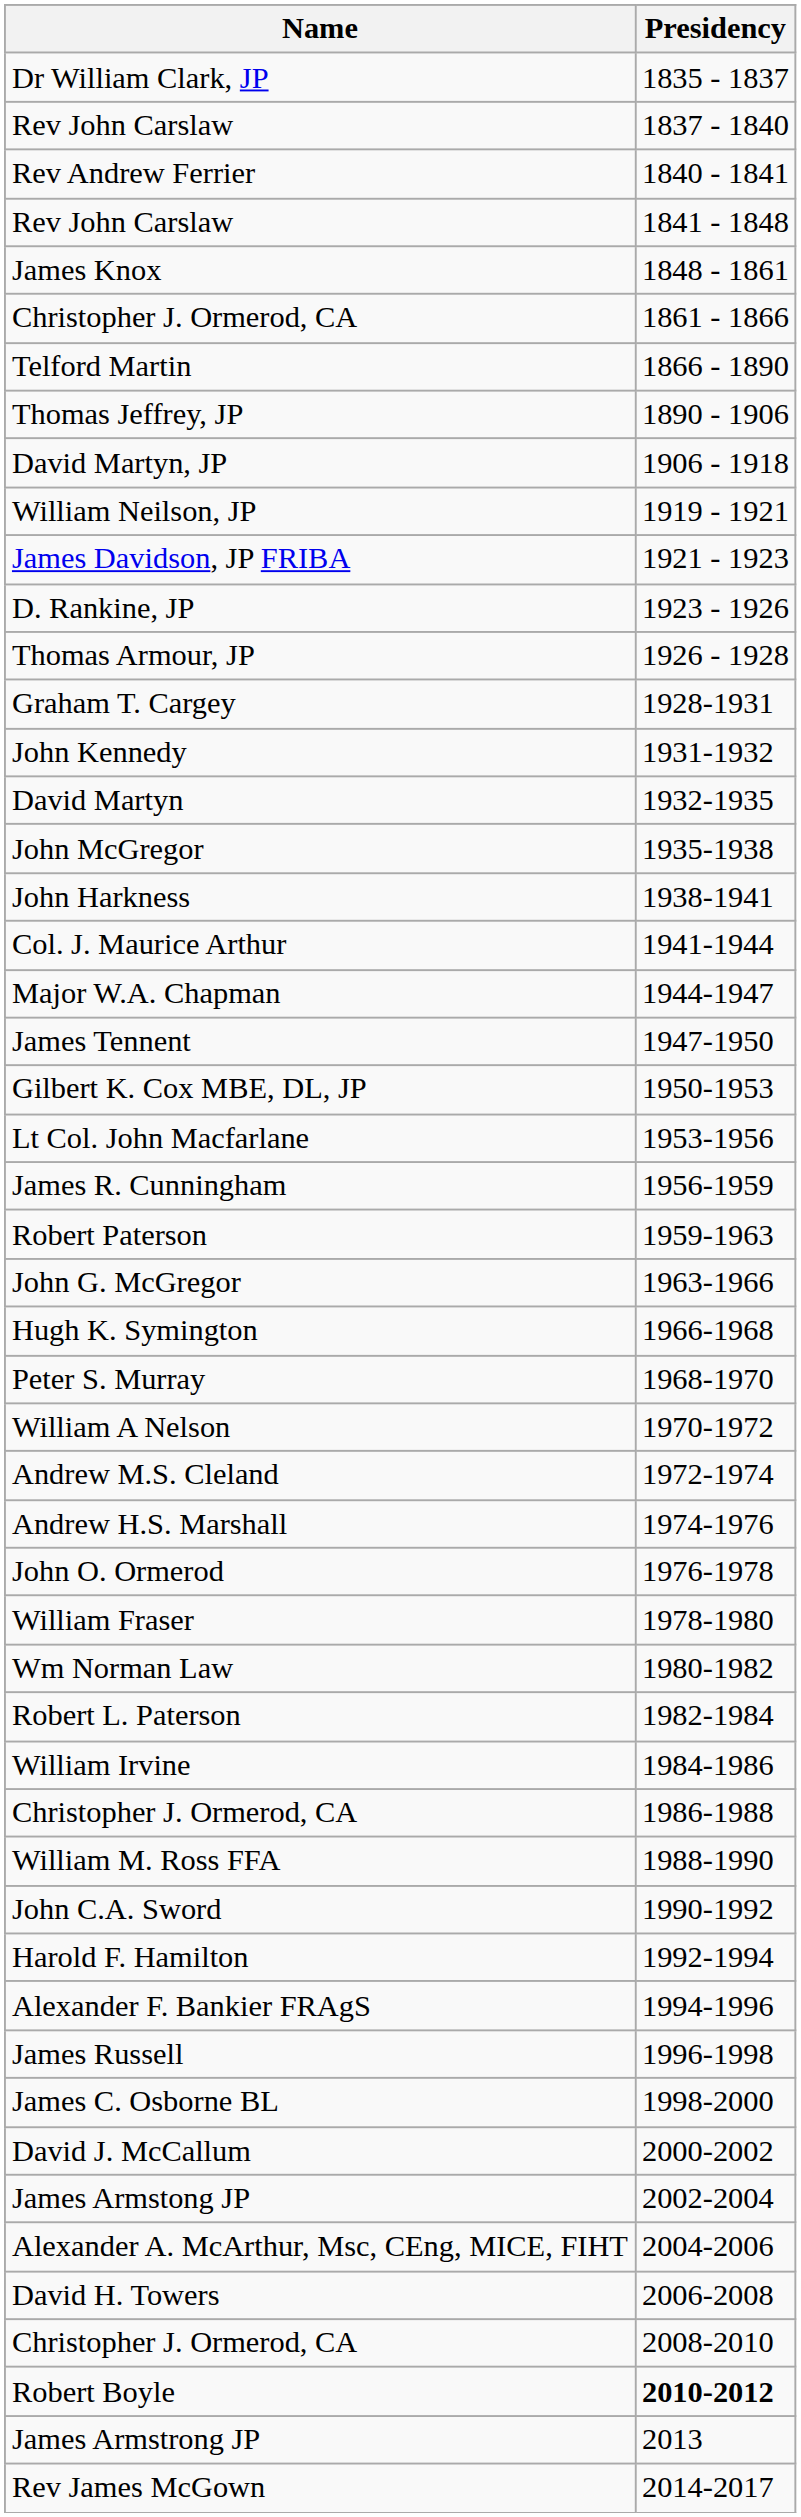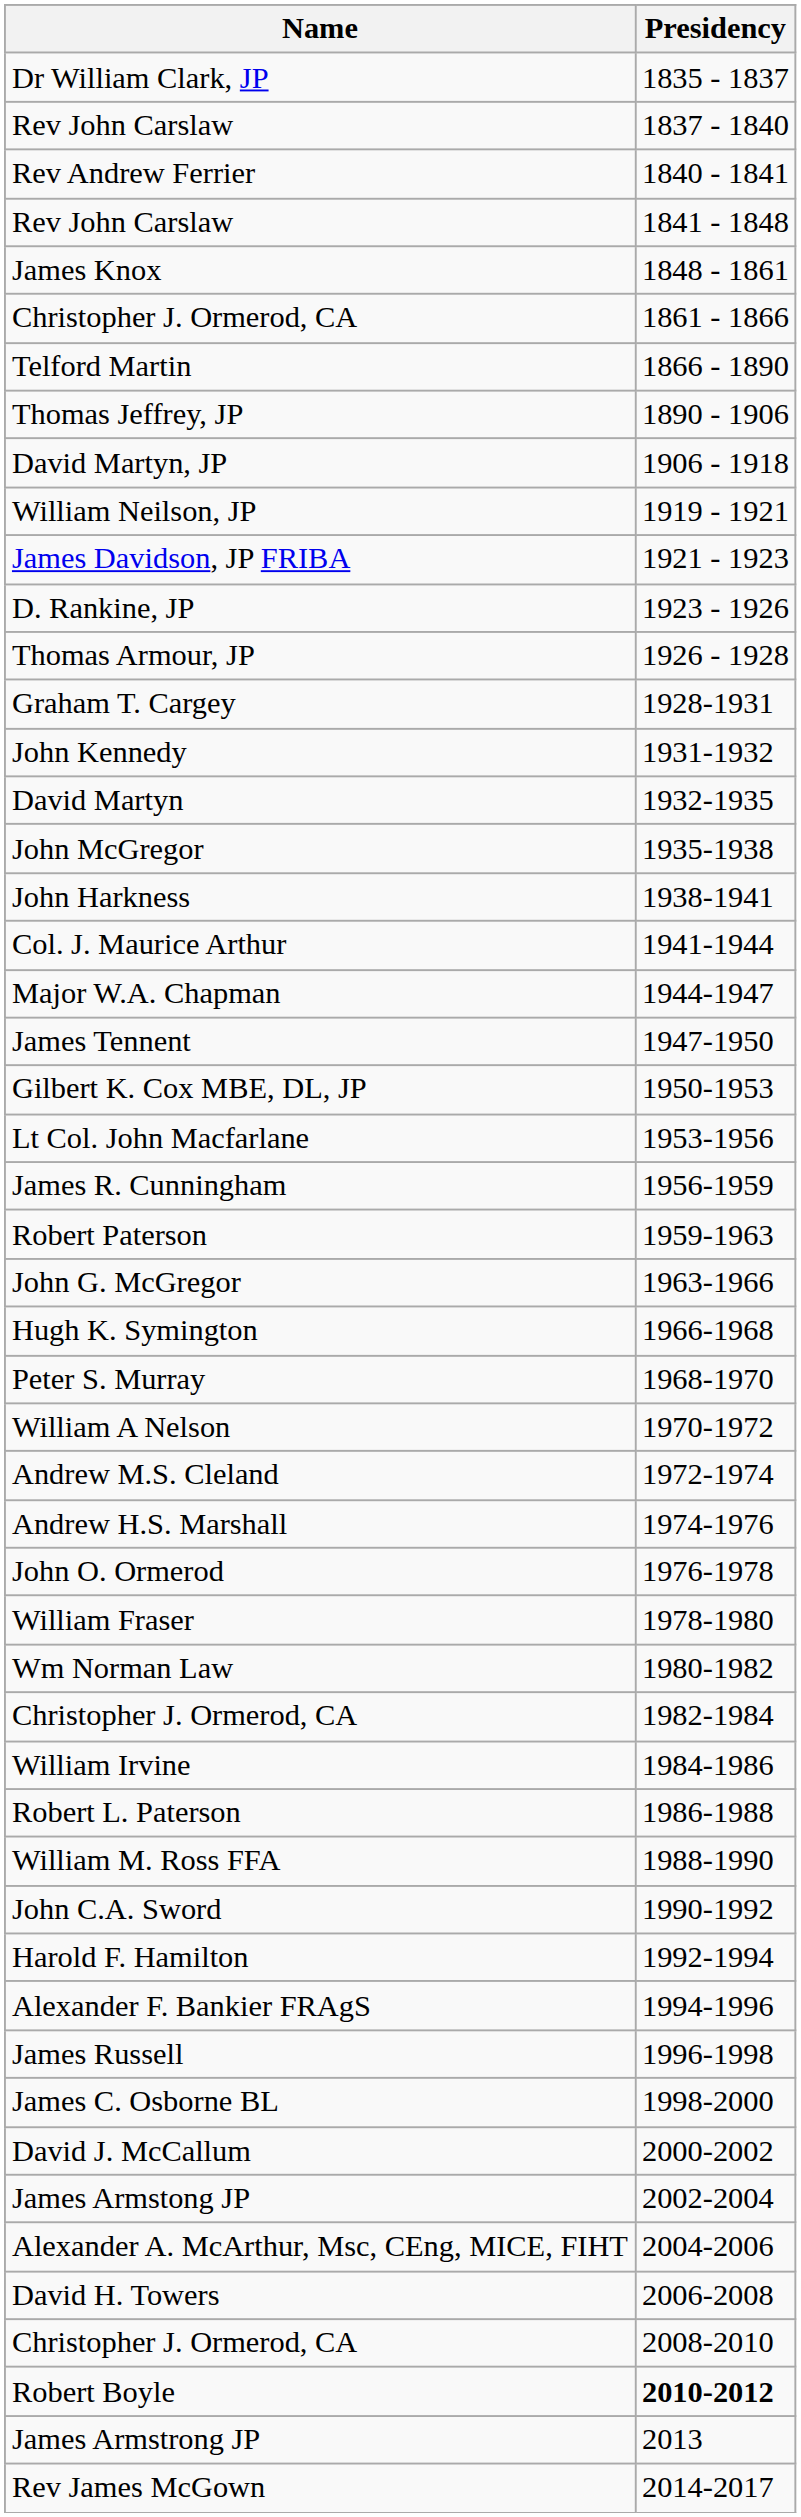(126, 1716) Robert L. Paterson -> (185, 1716) Christopher J. Ormerod, CA
(185, 1812) Christopher J. Ormerod, CA -> (126, 1812) Robert L. Paterson
